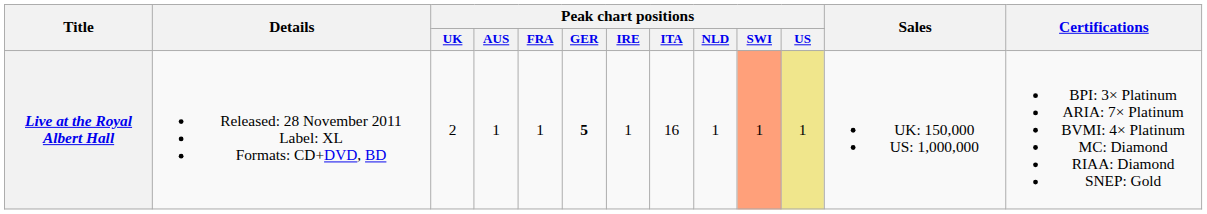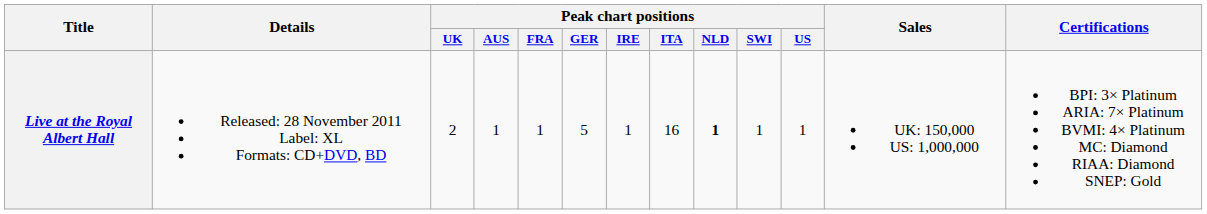(584, 129) bold -> (584, 129) normal
(715, 129) normal -> (715, 129) bold
(759, 129) lightsalmon background -> (759, 129) no background
(803, 129) khaki background -> (803, 129) no background
